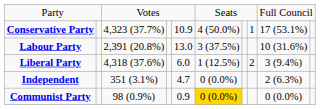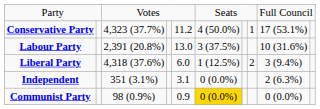(183, 29) 10.9 -> (183, 29) 11.2
(183, 79) 4.7 -> (183, 79) 3.1
